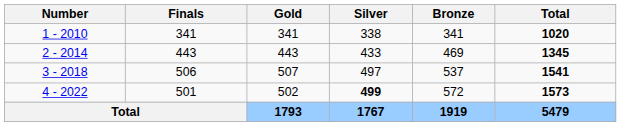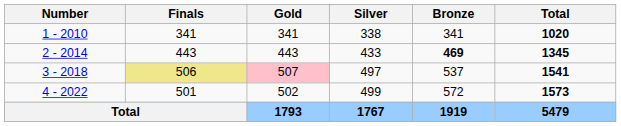(453, 53) normal -> (453, 53) bold
(186, 72) no background -> (186, 72) khaki background
(288, 72) no background -> (288, 72) pink background
(371, 92) bold -> (371, 92) normal
